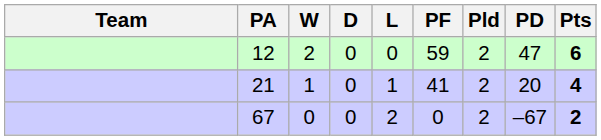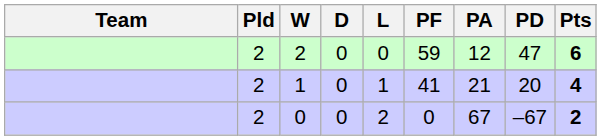columns swapped: (484, 20) <-> (263, 20)
